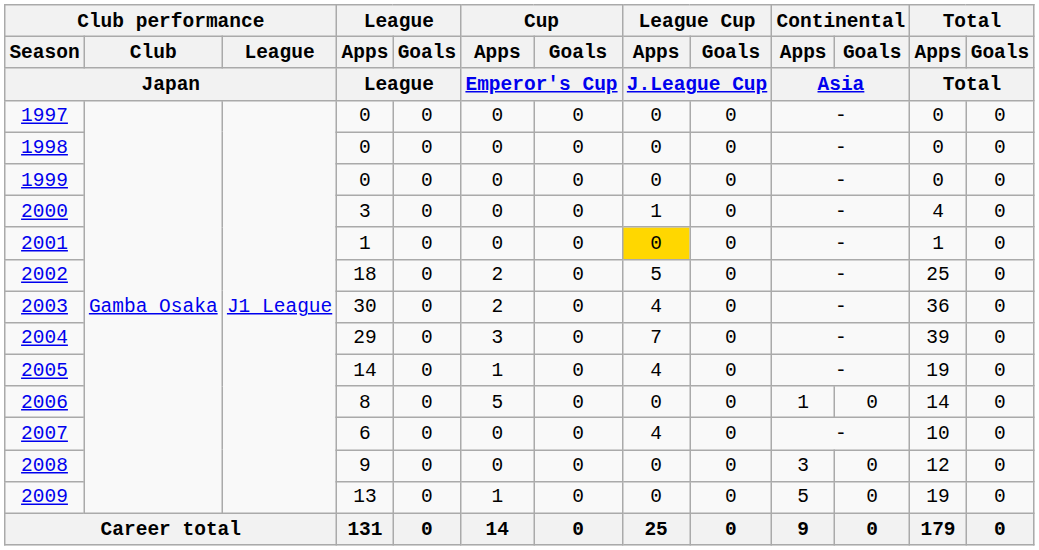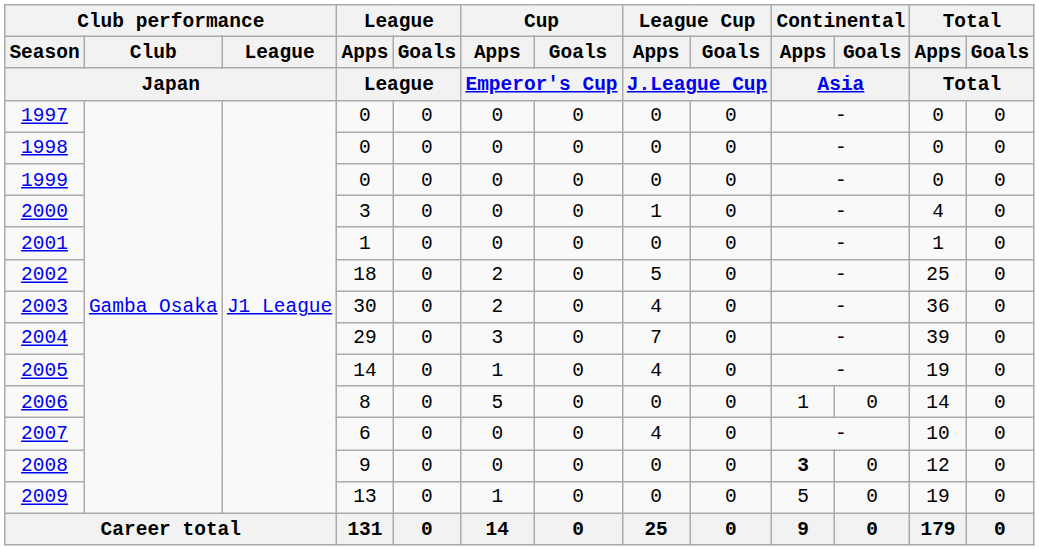(656, 243) gold background -> (656, 243) no background
(803, 466) normal -> (803, 466) bold
